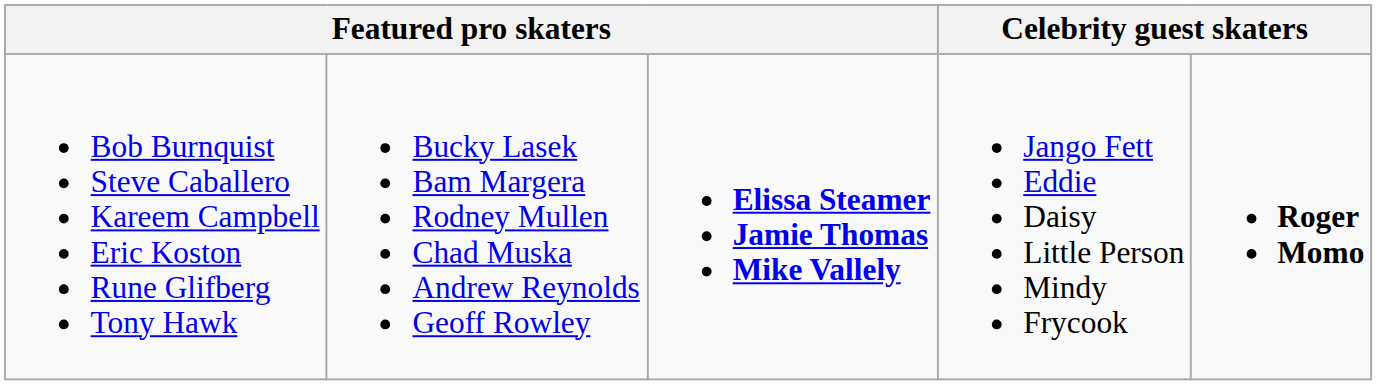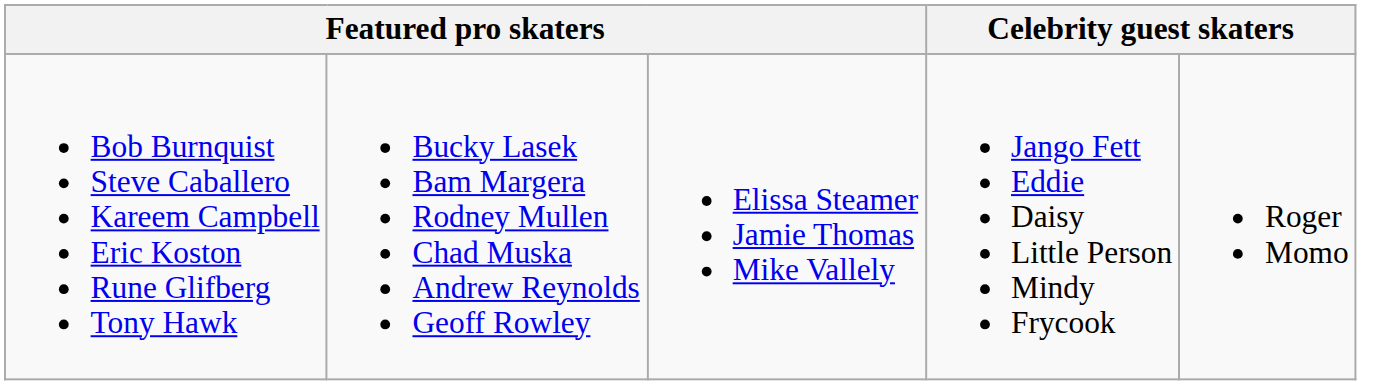(792, 234) bold -> (786, 234) normal
(1282, 234) bold -> (1268, 234) normal
